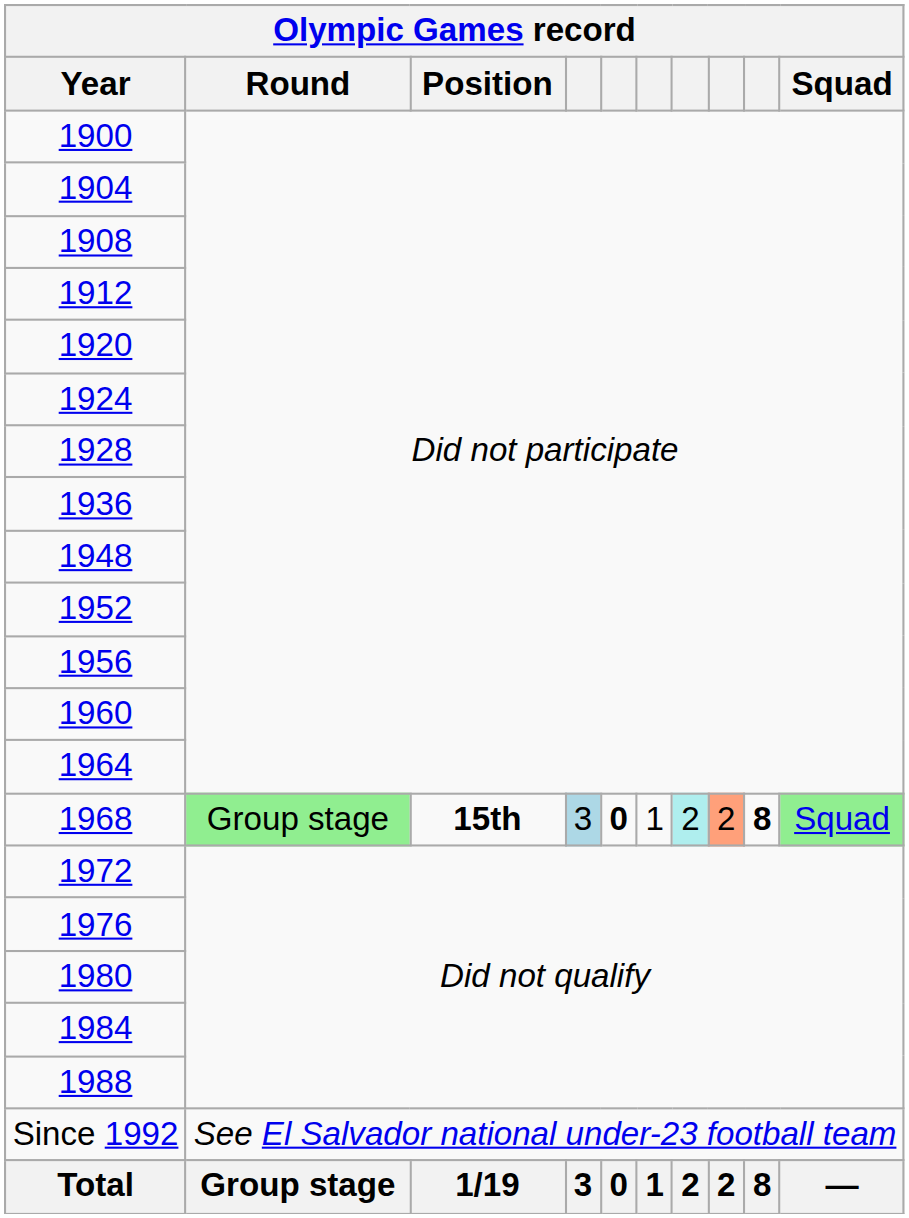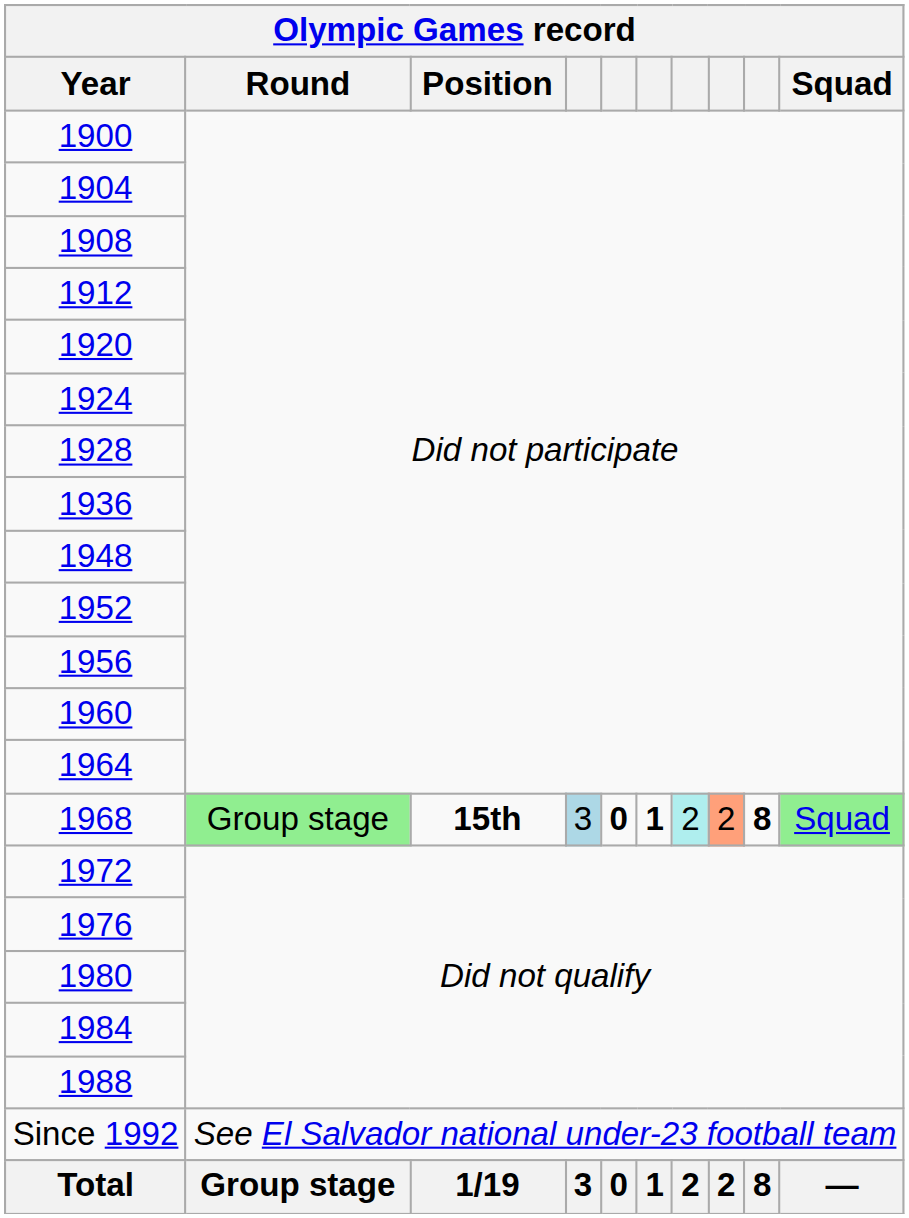(655, 818) normal -> (655, 818) bold
